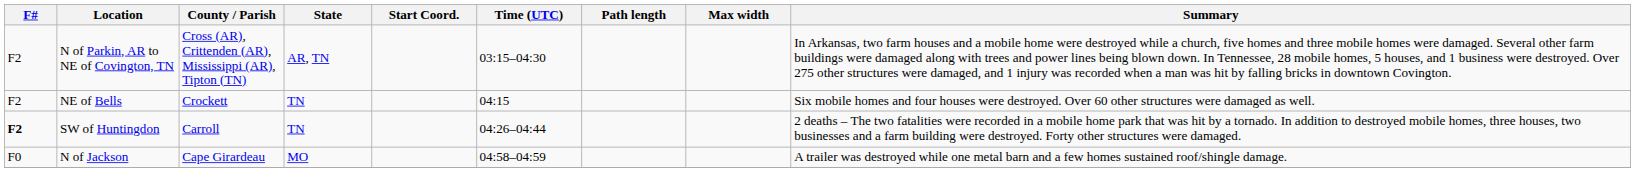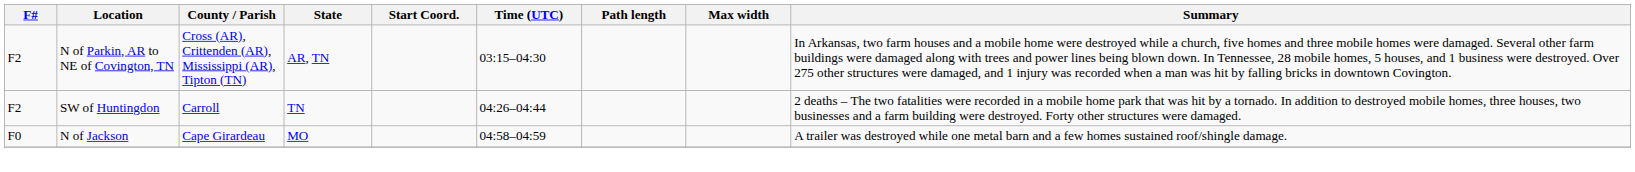- row: (91, 100)
(15, 128) bold -> (14, 108) normal
